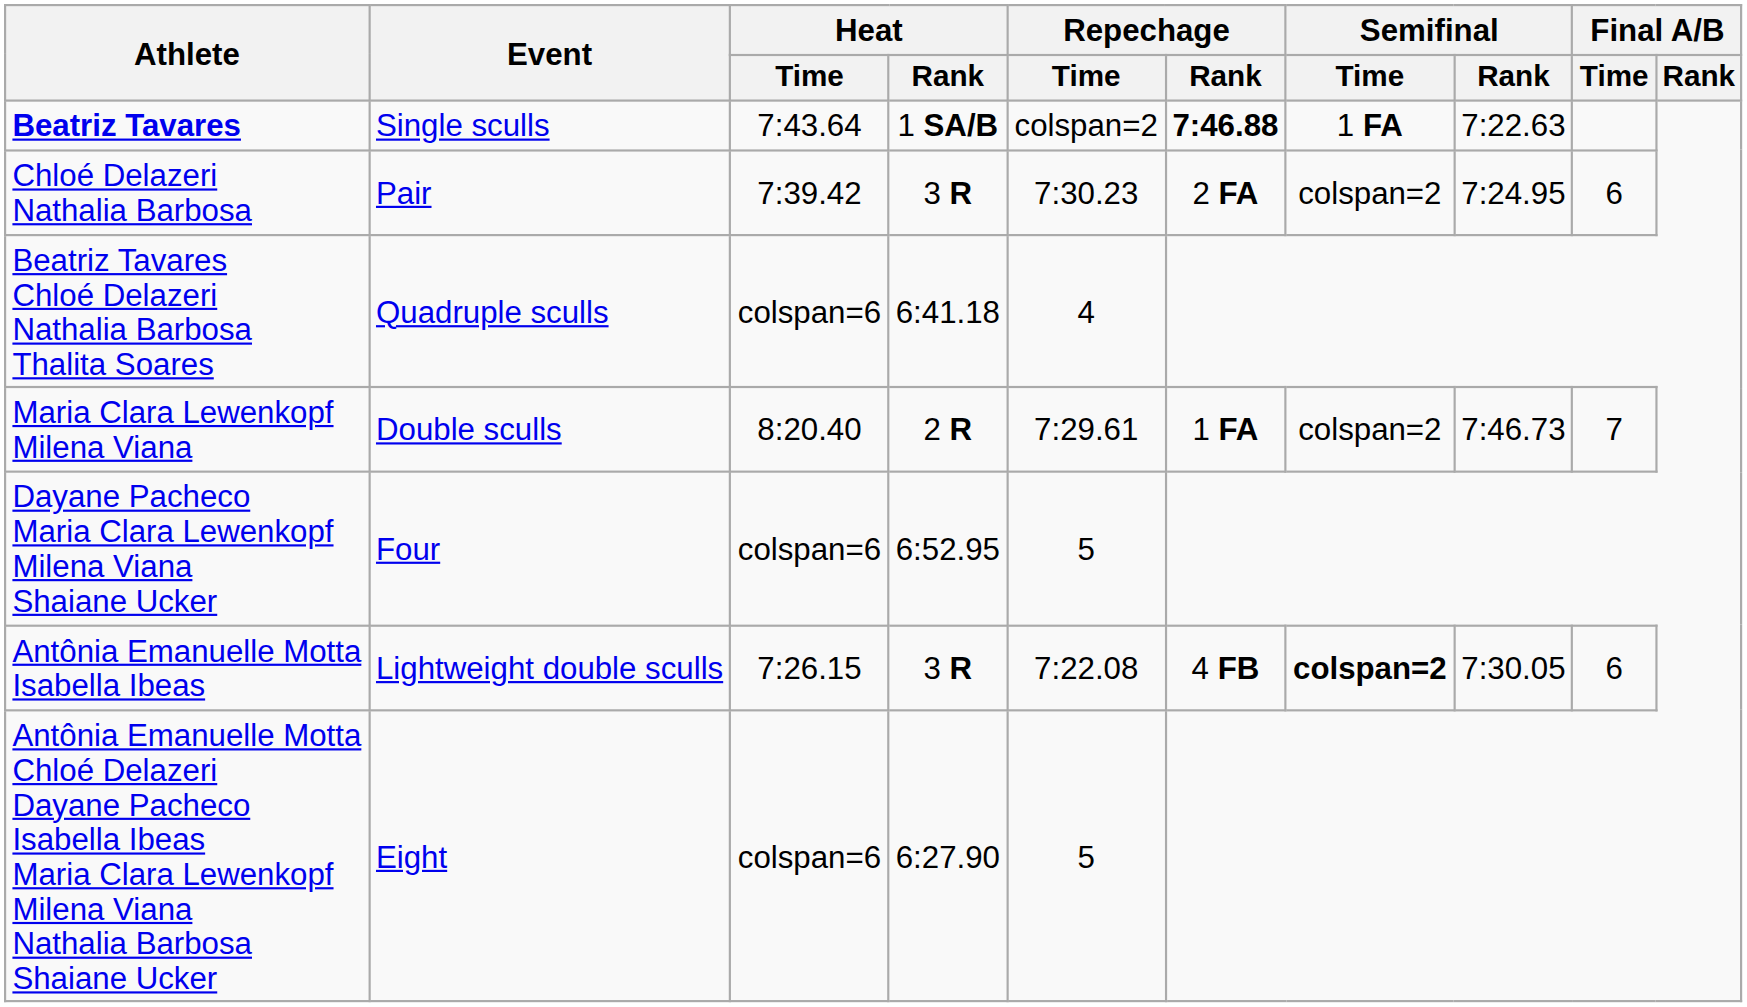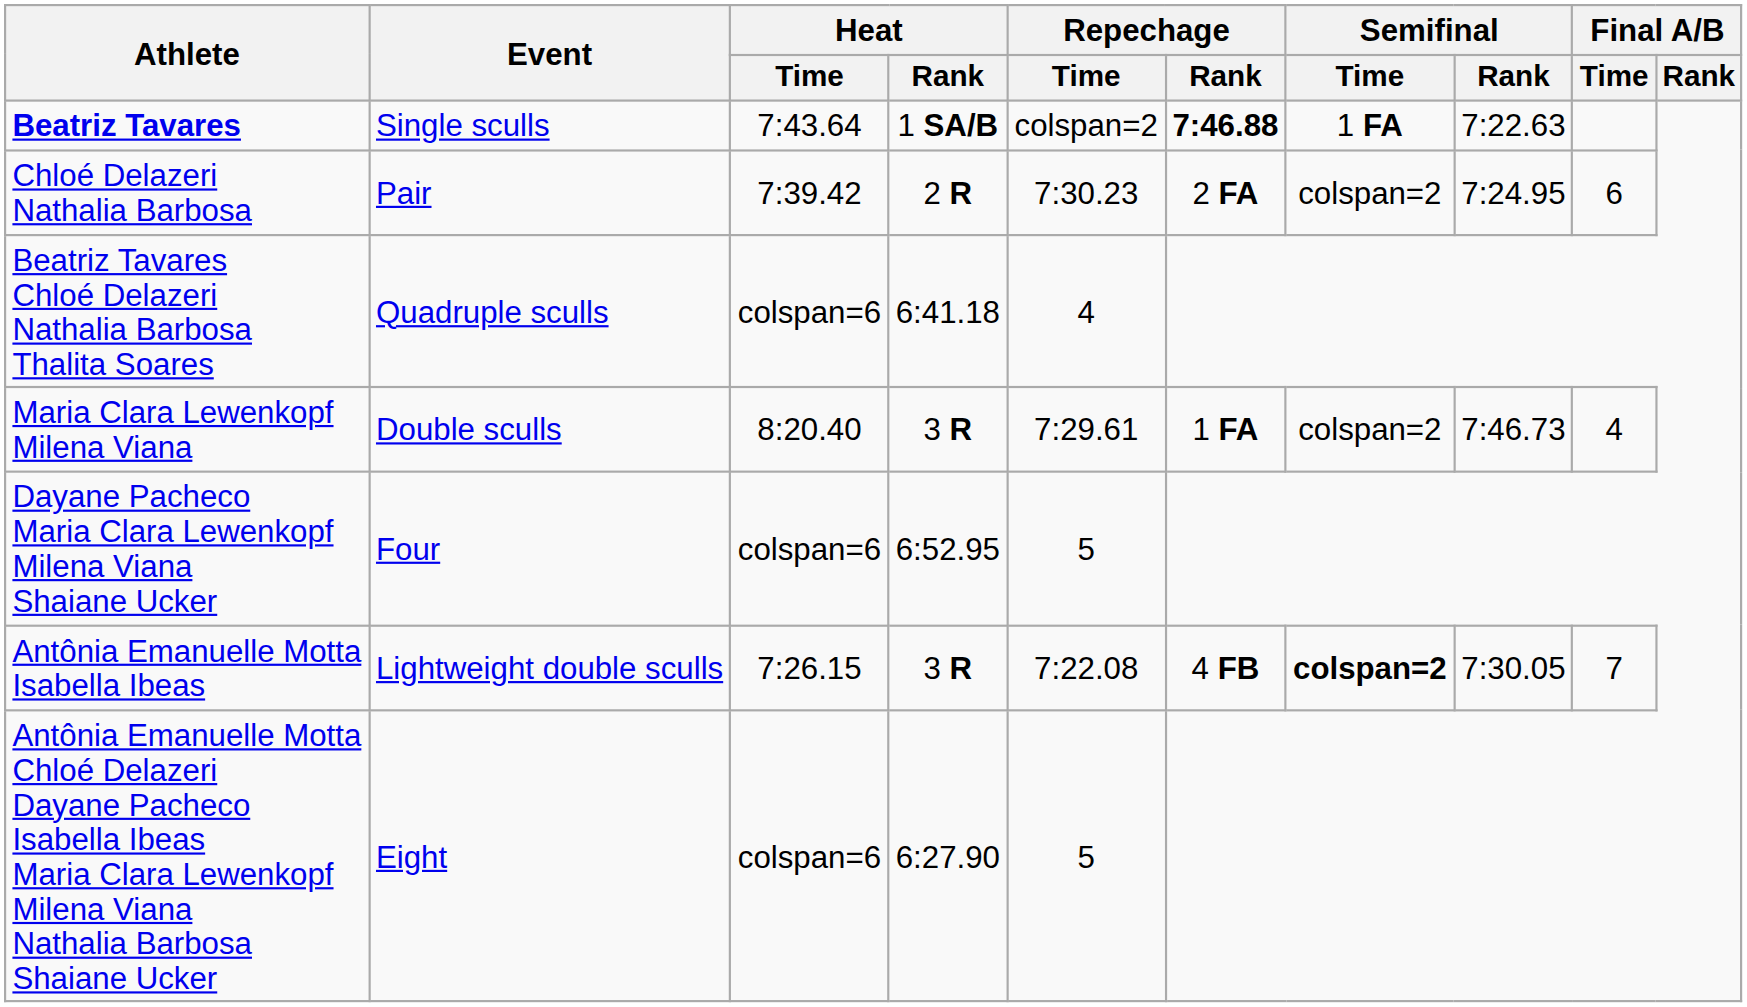(948, 193) 3 R -> (948, 193) 2 R
(948, 430) 2 R -> (948, 430) 3 R
(1614, 430) 7 -> (1614, 430) 4
(1614, 668) 6 -> (1614, 668) 7
